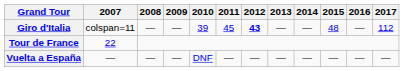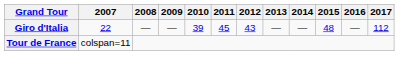(110, 27) colspan=11 -> (106, 27) 22
(255, 27) bold -> (250, 27) normal
(110, 43) 22 -> (106, 43) colspan=11
- row: (44, 58)
